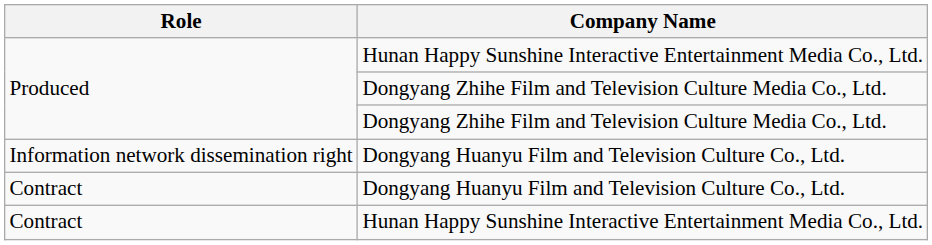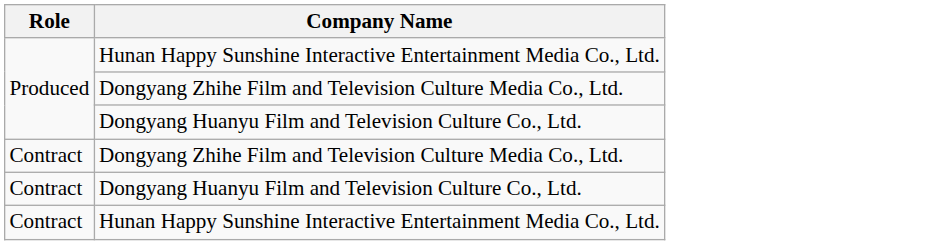(625, 121) Dongyang Zhihe Film and Television Culture Media Co., Ltd. -> (340, 121) Dongyang Huanyu Film and Television Culture Co., Ltd.
(181, 155) Information network dissemination right -> (46, 155) Contract
(604, 155) Dongyang Huanyu Film and Television Culture Co., Ltd. -> (361, 155) Dongyang Zhihe Film and Television Culture Media Co., Ltd.
